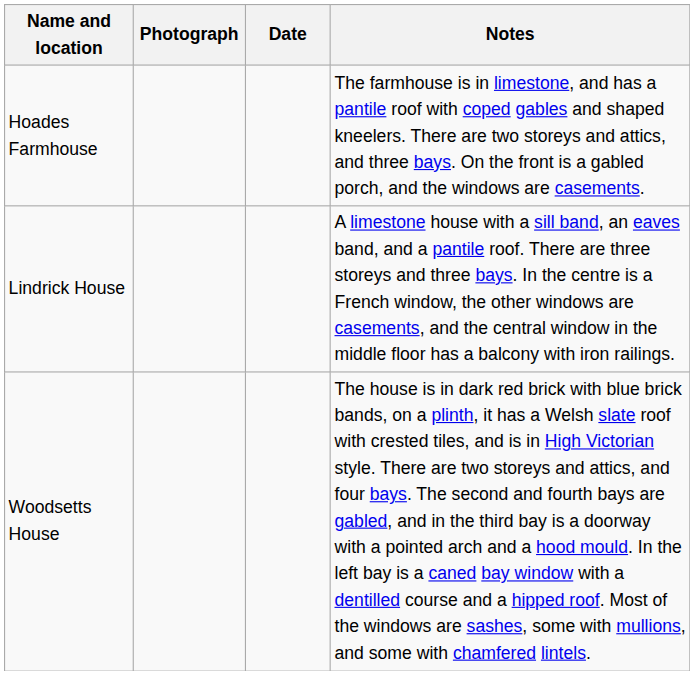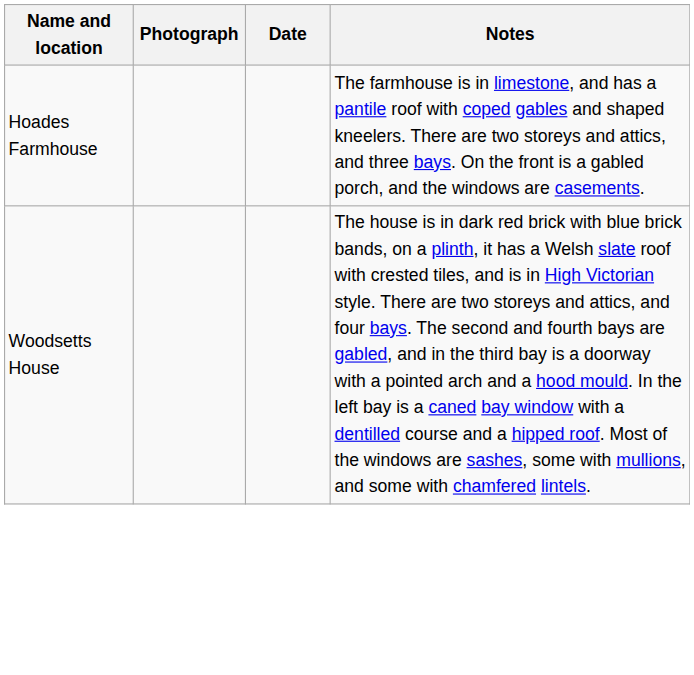- row: (67, 288)
